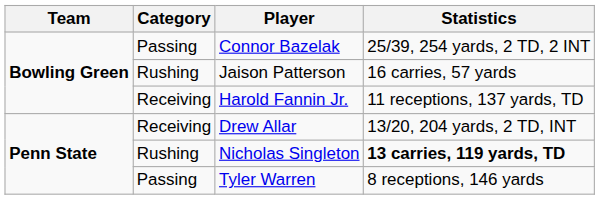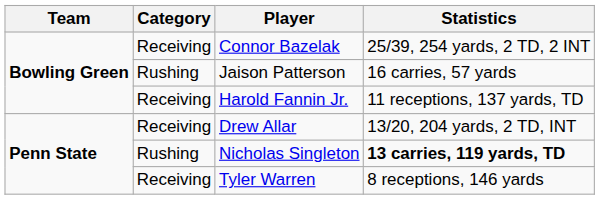(167, 45) Passing -> (174, 45) Receiving
(167, 180) Passing -> (174, 180) Receiving
